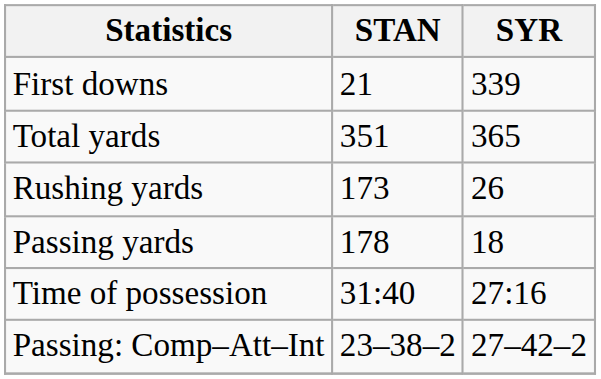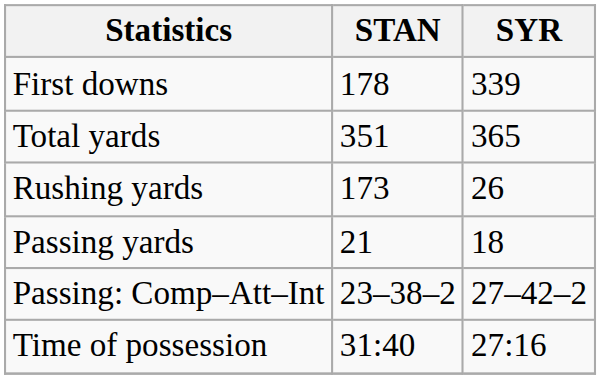(356, 83) 21 -> (365, 83) 178
(365, 240) 178 -> (356, 240) 21
rows swapped: (169, 346) <-> (140, 293)
